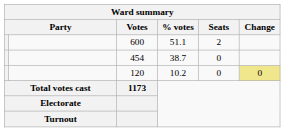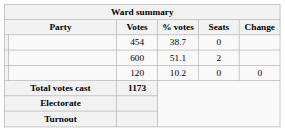rows swapped: (137, 42) <-> (137, 58)
(260, 73) khaki background -> (260, 73) no background
